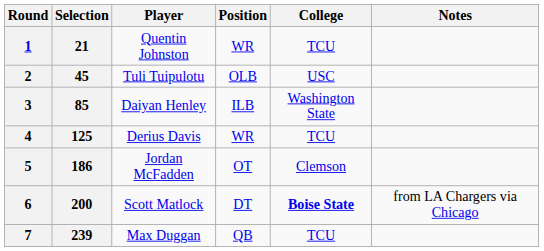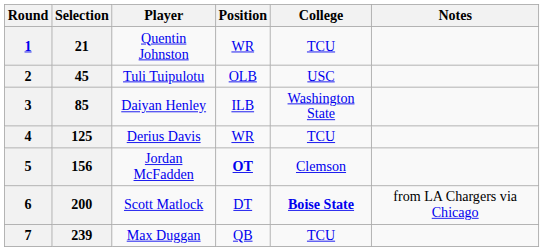(82, 166) 186 -> (82, 166) 156
(243, 166) normal -> (243, 166) bold
